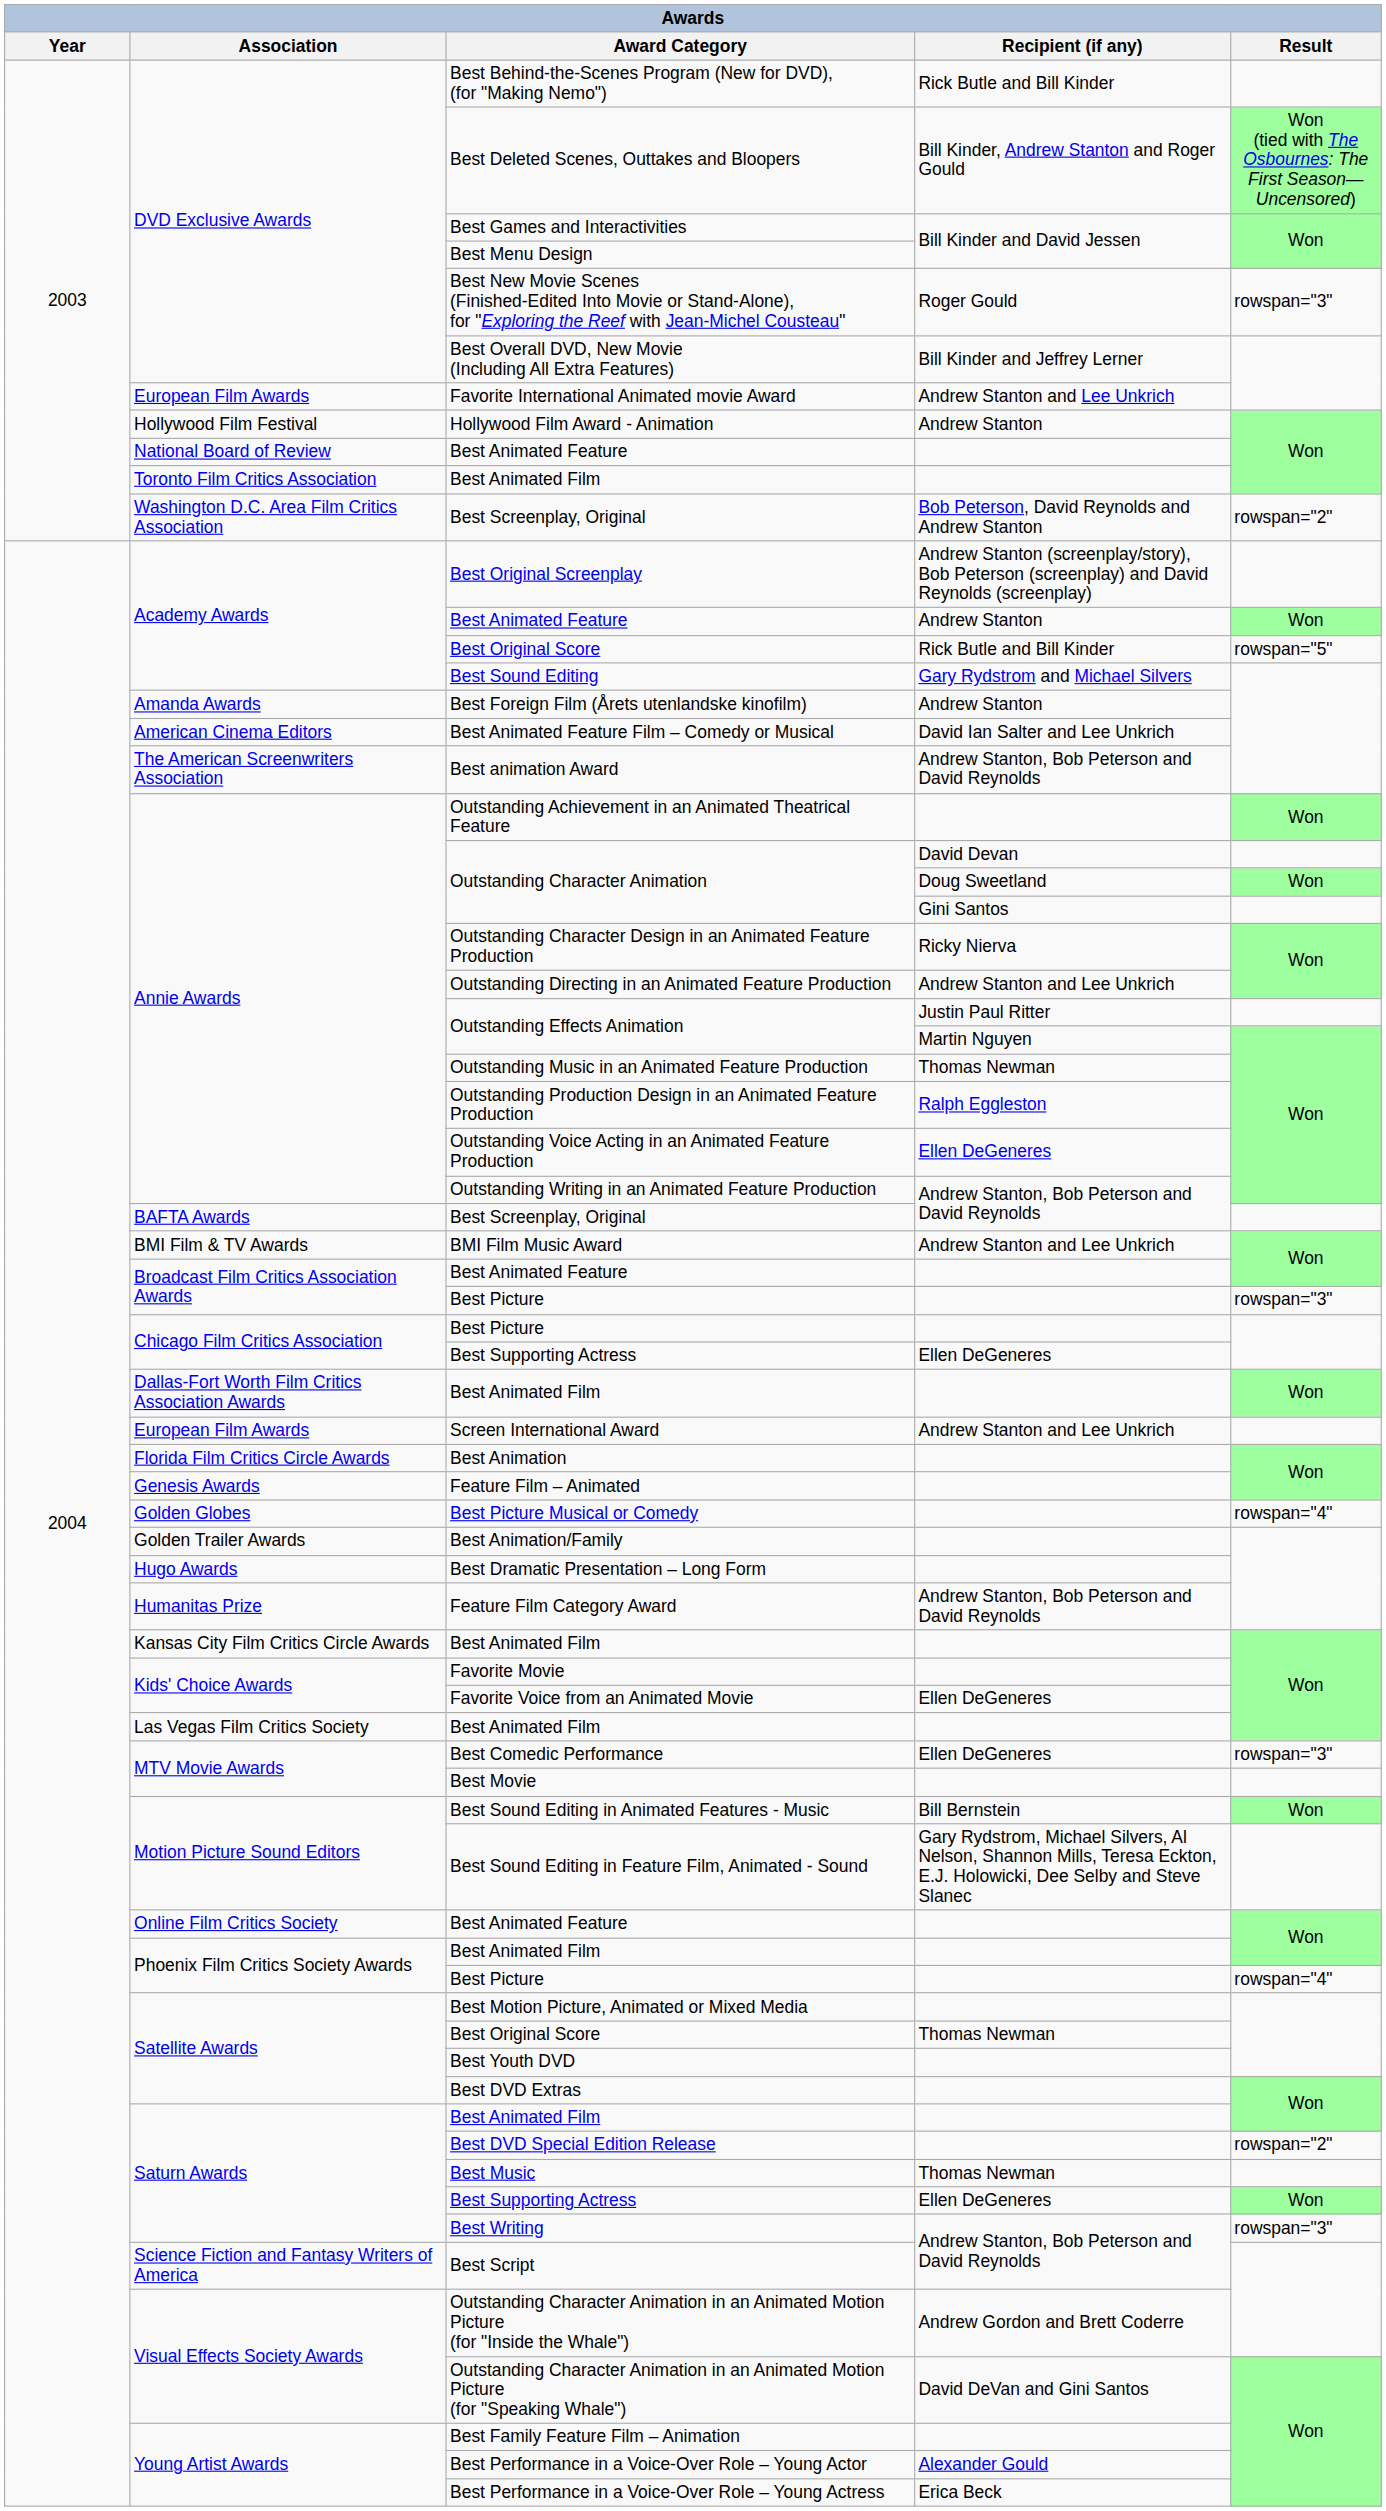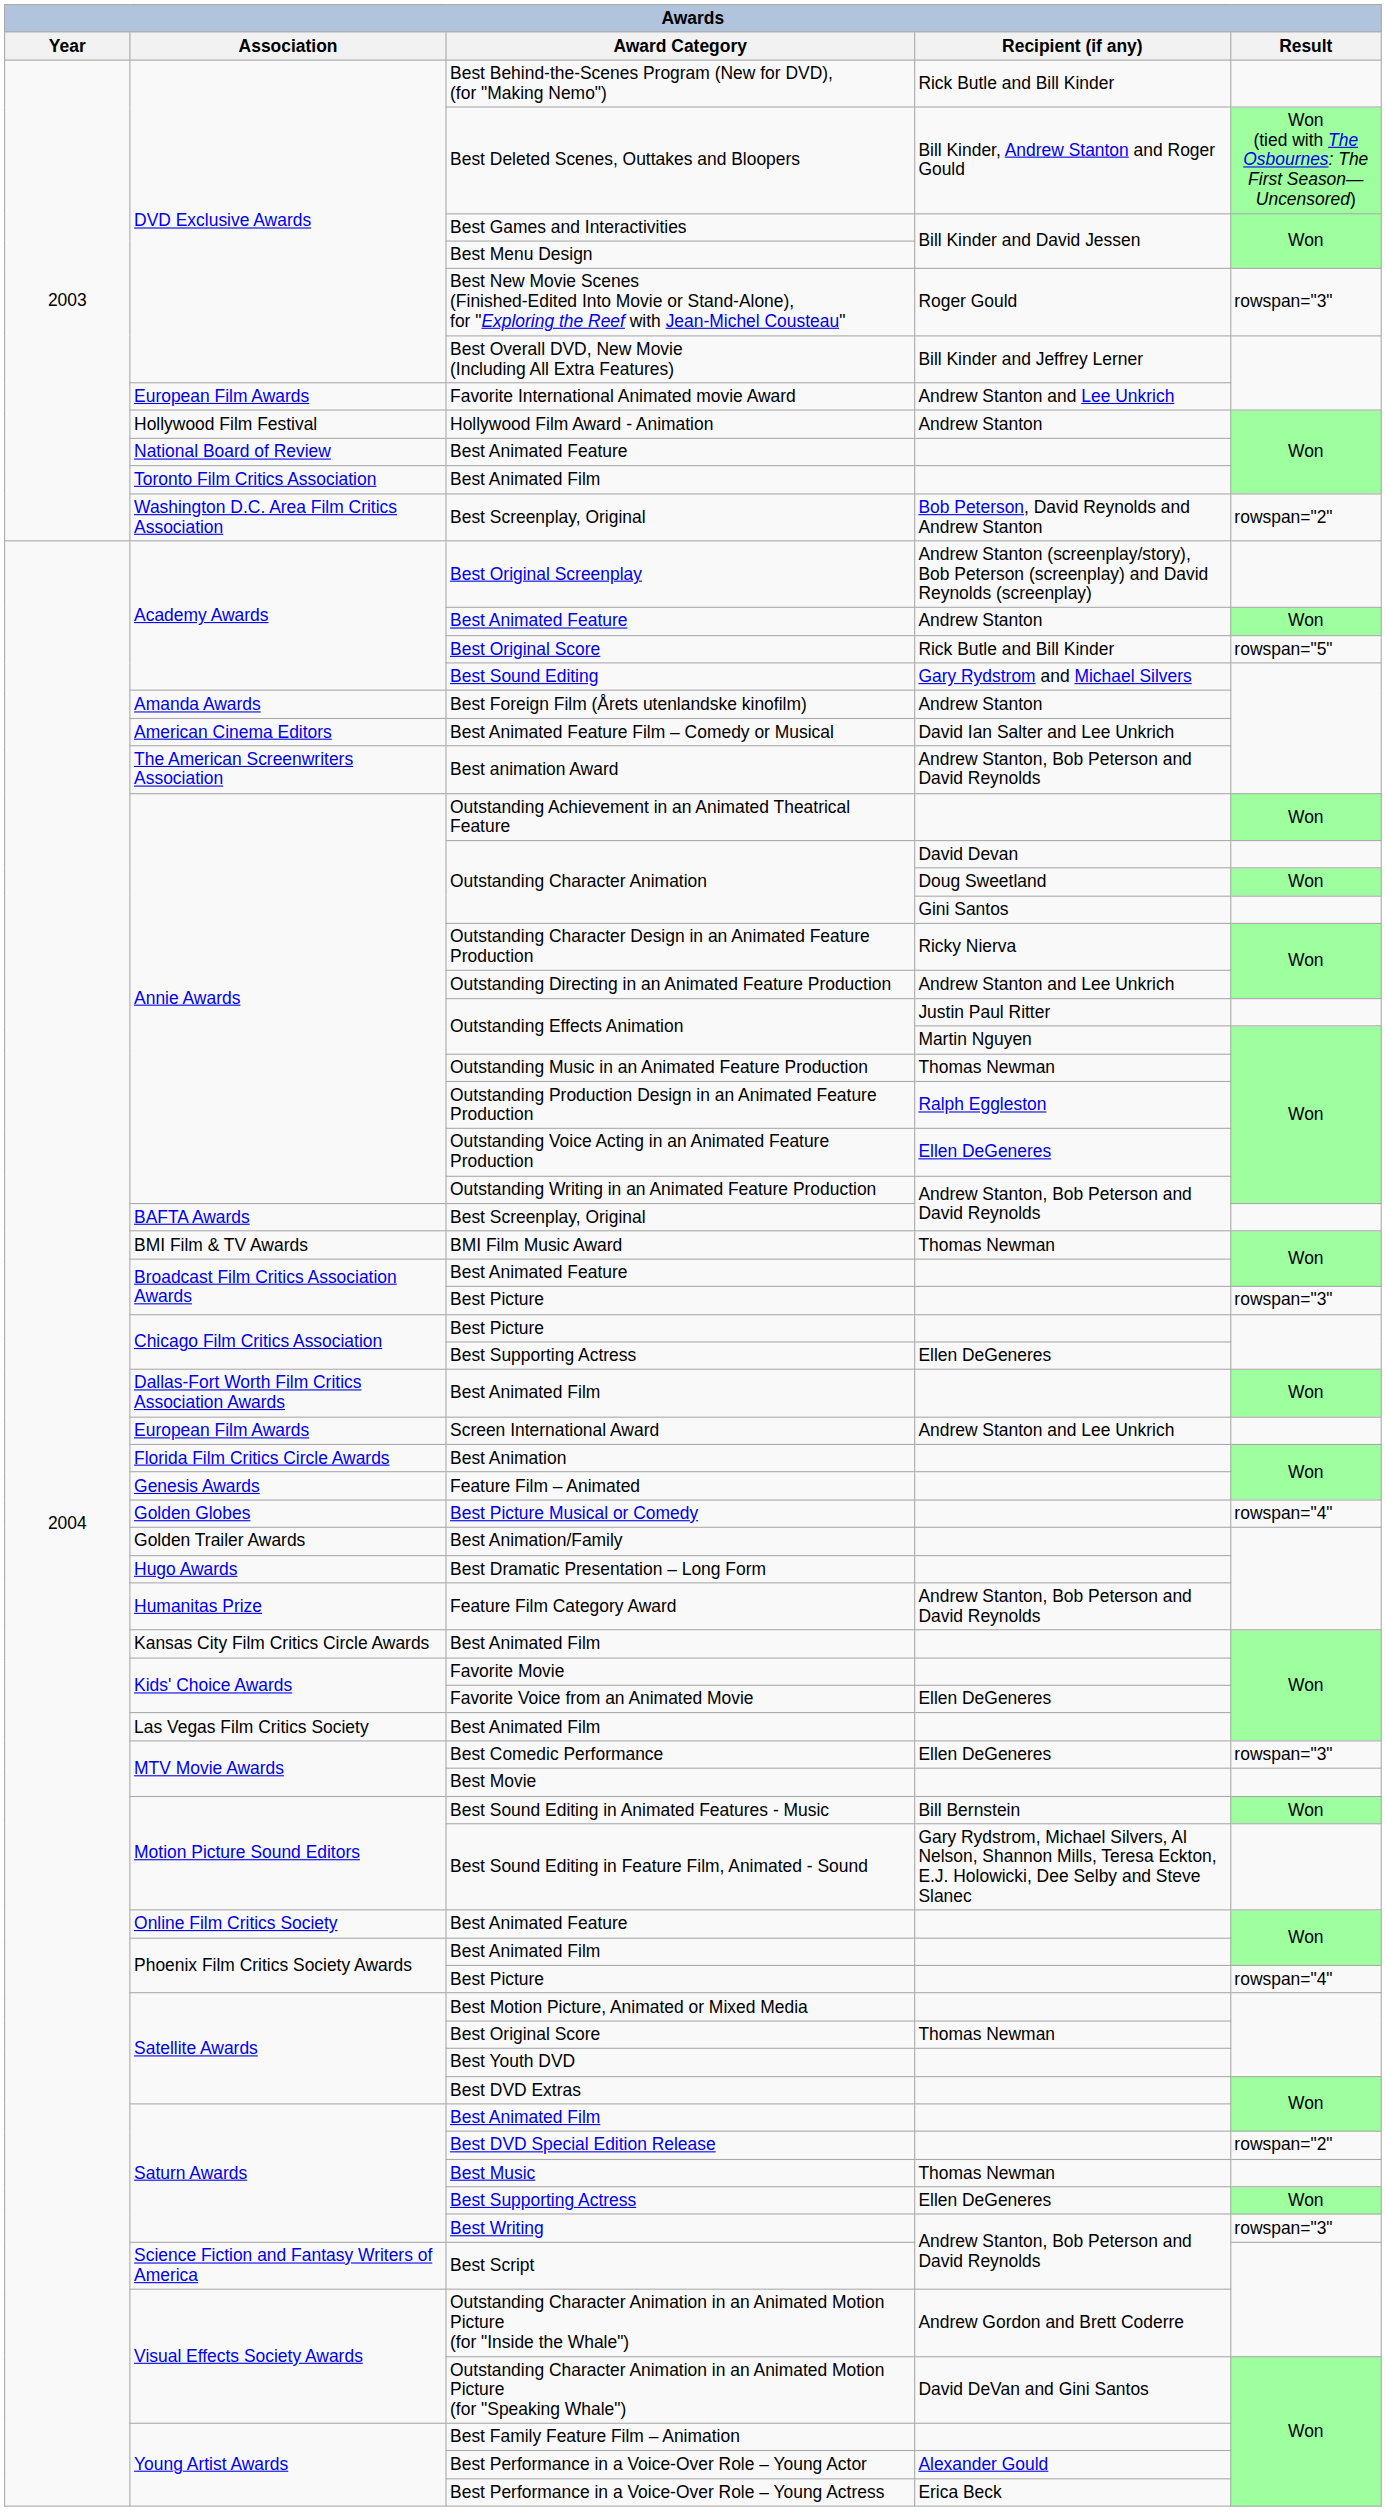(1046, 1244) Andrew Stanton and Lee Unkrich -> (987, 1244) Thomas Newman
